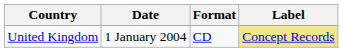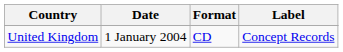(288, 36) khaki background -> (288, 36) no background
